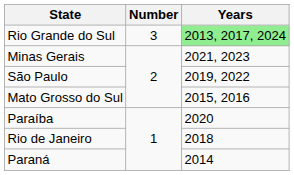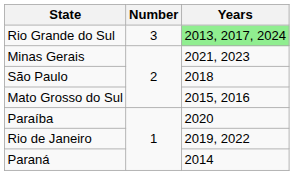(217, 77) 2019, 2022 -> (199, 77) 2018
(199, 139) 2018 -> (217, 139) 2019, 2022
